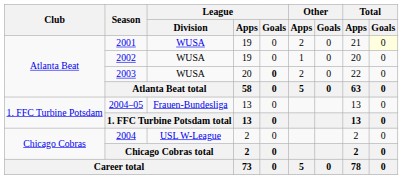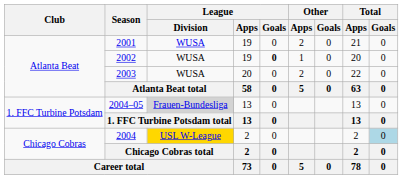(383, 43) lightyellow background -> (383, 43) no background
(274, 58) normal -> (274, 58) bold
(274, 74) bold -> (274, 74) normal
(191, 105) no background -> (191, 105) lightgrey background
(191, 136) no background -> (191, 136) gold background
(383, 136) no background -> (383, 136) lightblue background
